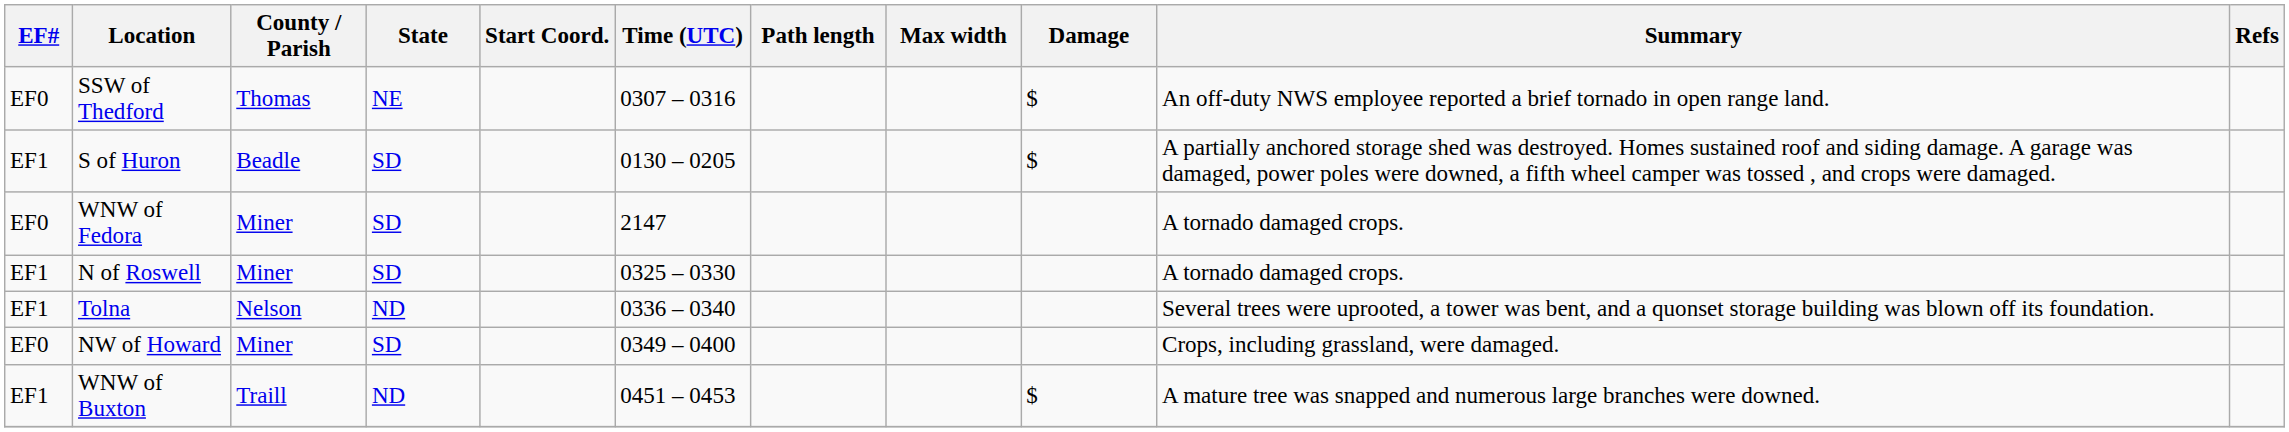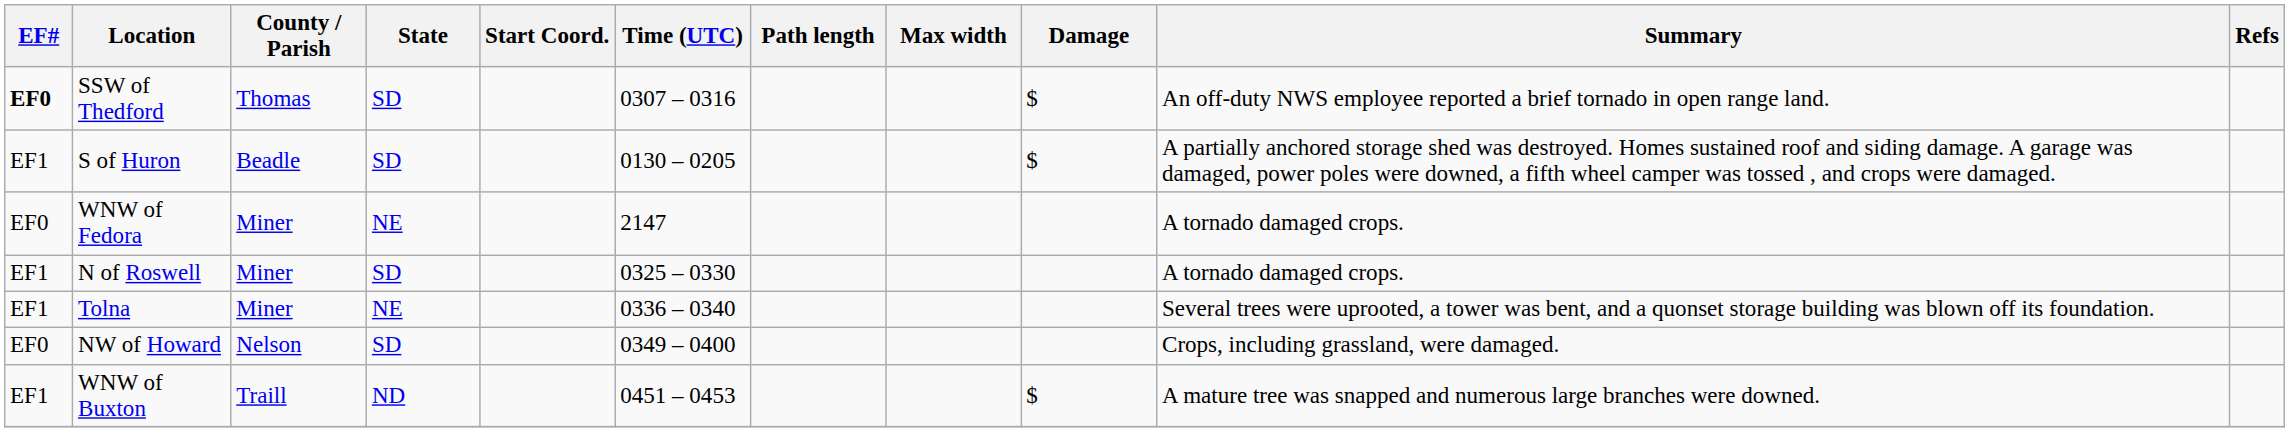(29, 98) normal -> (31, 98) bold
(387, 98) NE -> (387, 98) SD
(387, 223) SD -> (387, 223) NE
(269, 309) Nelson -> (264, 309) Miner
(389, 309) ND -> (387, 309) NE
(264, 345) Miner -> (269, 345) Nelson
